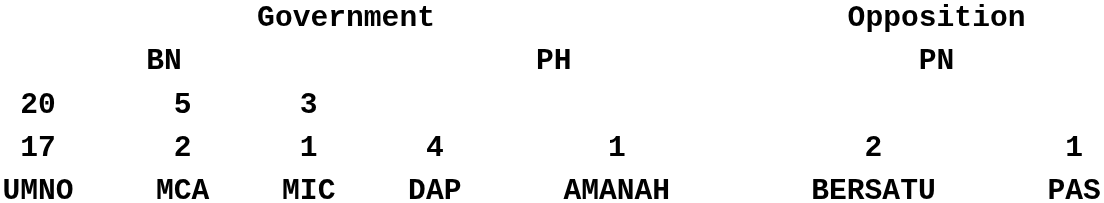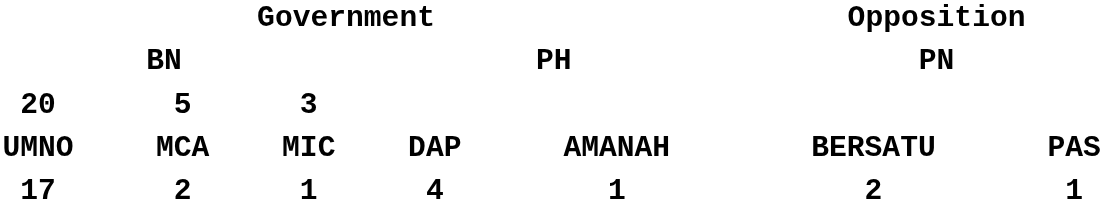rows swapped: (38, 148) <-> (38, 191)
